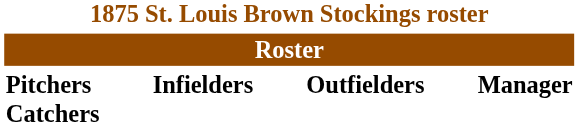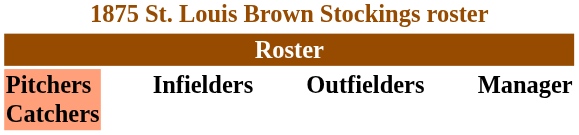(53, 99) no background -> (53, 99) lightsalmon background
